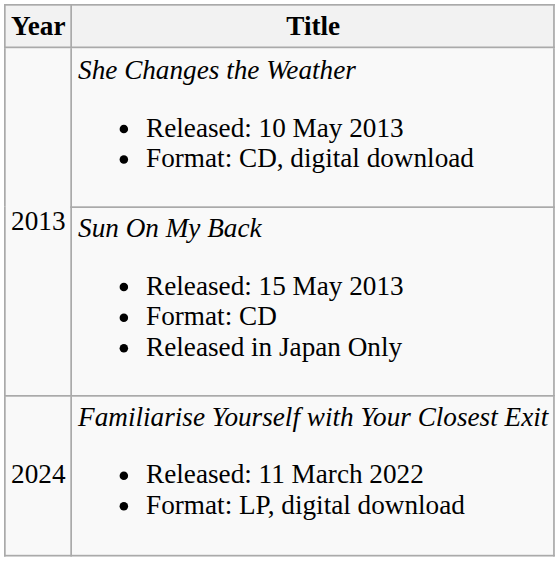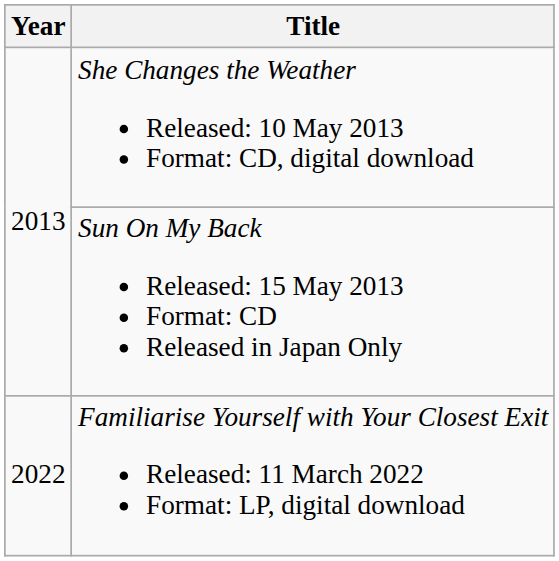(38, 475) 2024 -> (38, 475) 2022
